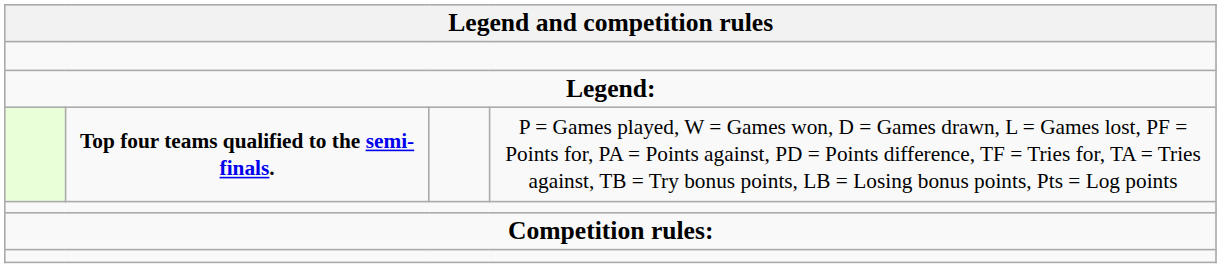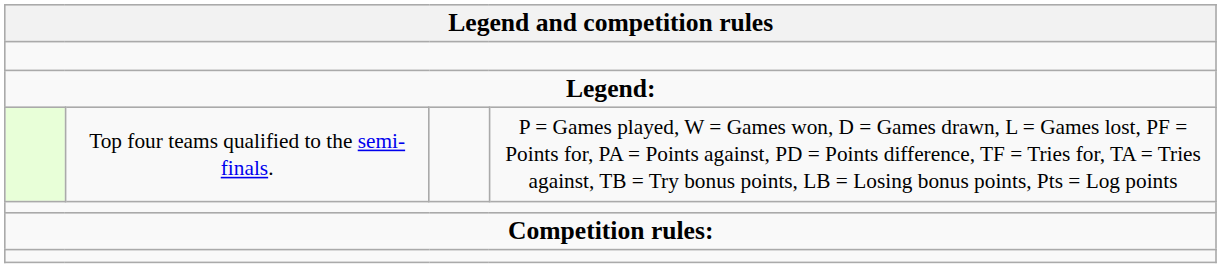(247, 153) bold -> (247, 154) normal
